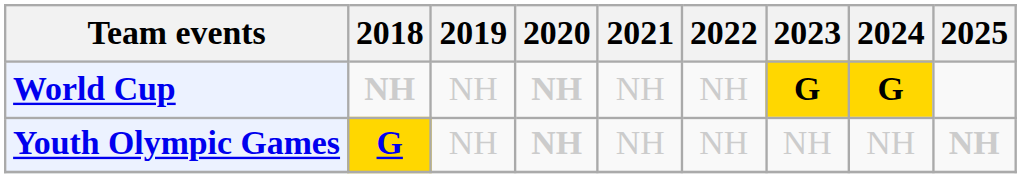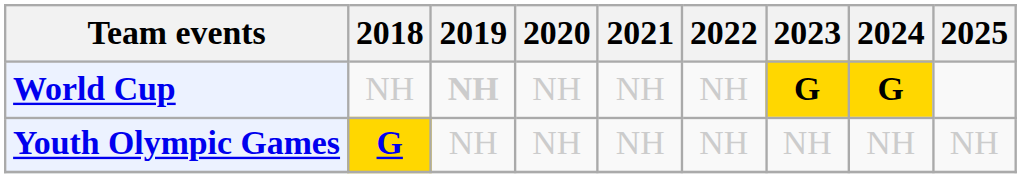(390, 88) bold -> (390, 88) normal
(473, 88) normal -> (473, 88) bold
(557, 88) bold -> (557, 88) normal
(557, 144) bold -> (557, 144) normal
(974, 144) bold -> (974, 144) normal
